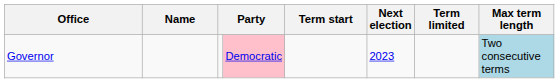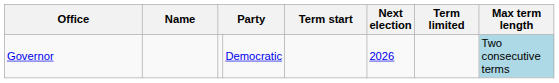(254, 56) pink background -> (254, 56) no background
(382, 56) 2023 -> (382, 56) 2026
